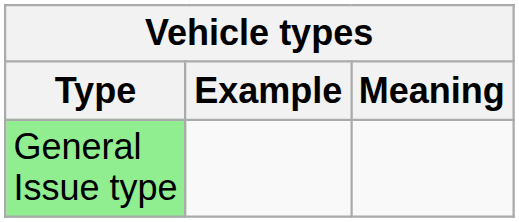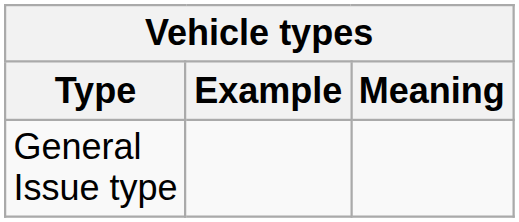(95, 167) lightgreen background -> (95, 167) no background
